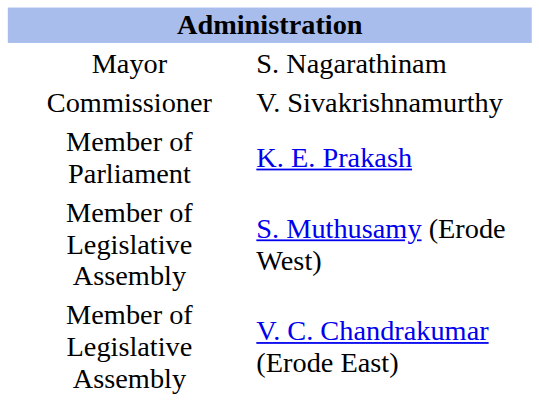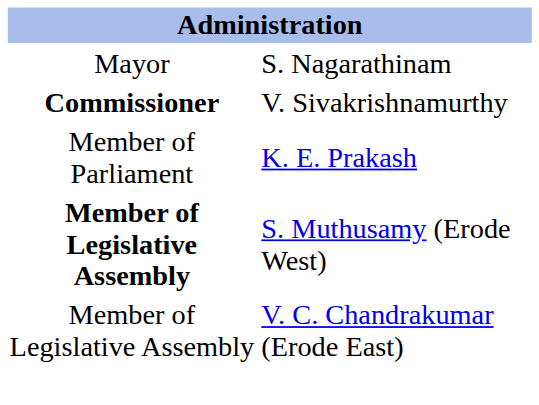(129, 102) normal -> (132, 102) bold
(129, 244) normal -> (132, 244) bold
